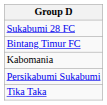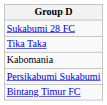(44, 44) Bintang Timur FC -> (27, 44) Tika Taka
(27, 92) Tika Taka -> (44, 92) Bintang Timur FC
